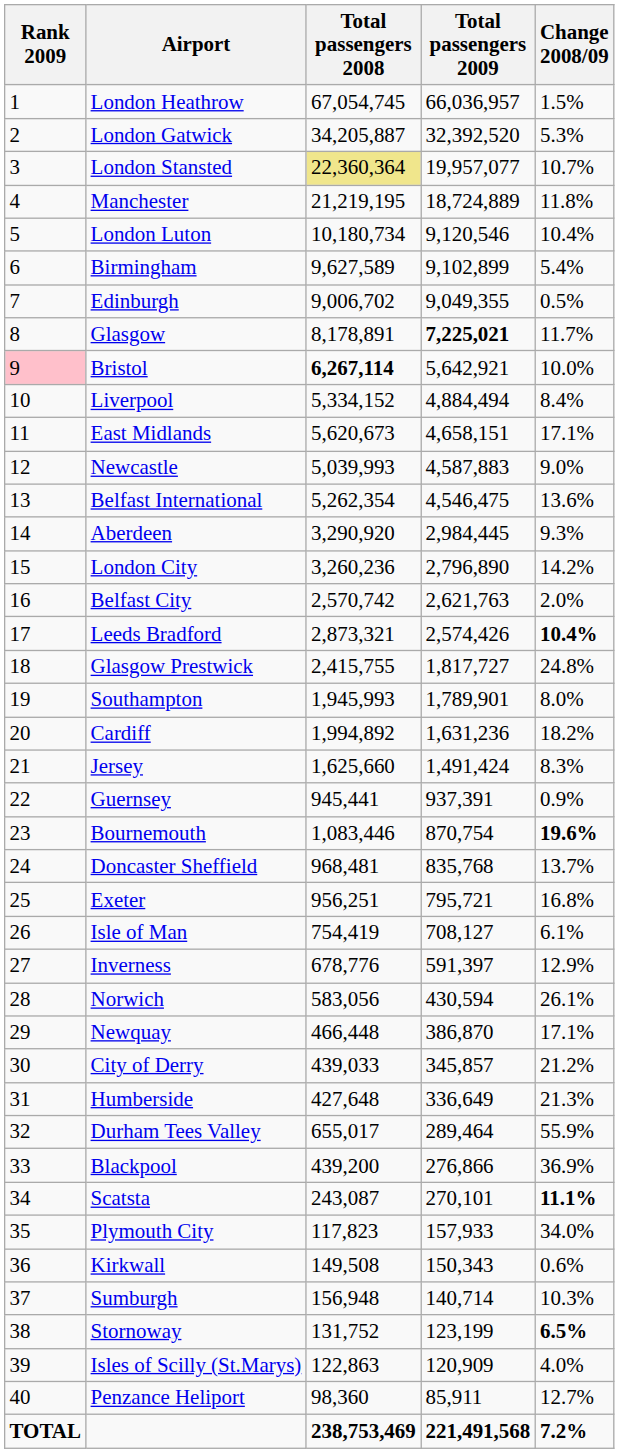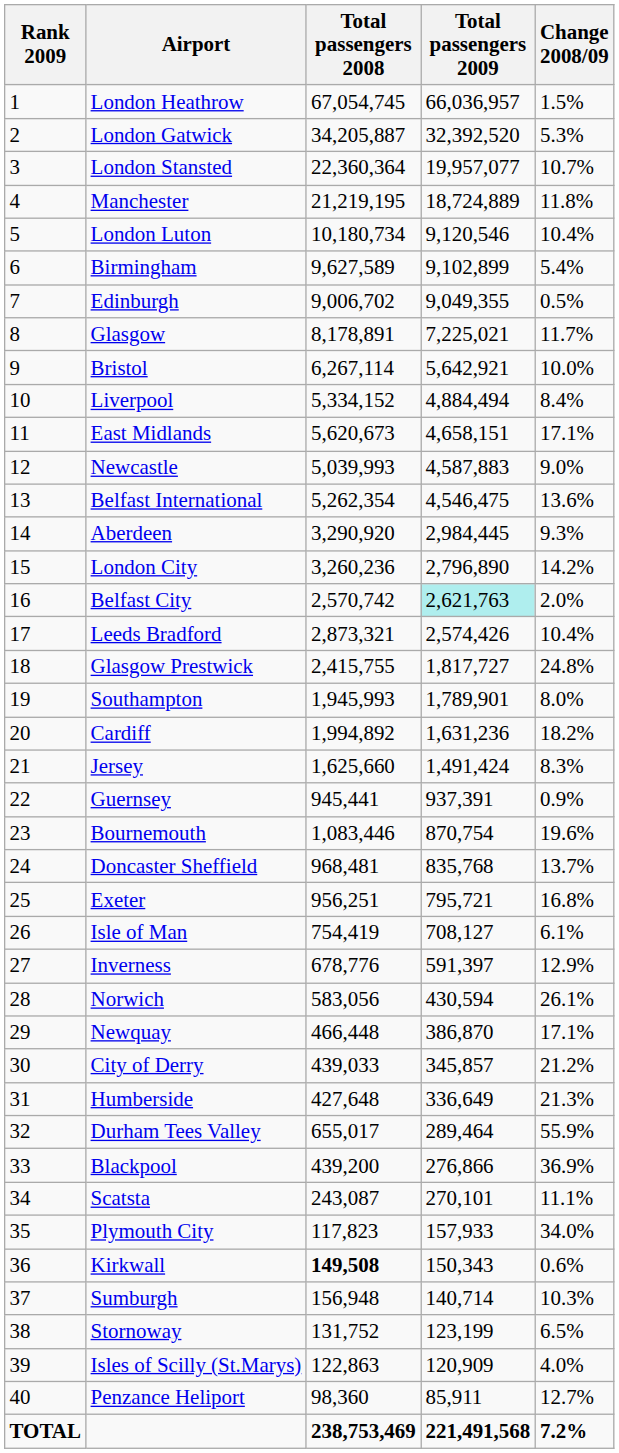(358, 168) khaki background -> (358, 168) no background
(467, 334) bold -> (467, 334) normal
(15, 367) pink background -> (15, 367) no background
(352, 367) bold -> (353, 367) normal
(467, 600) no background -> (467, 600) paleturquoise background
(569, 633) bold -> (567, 633) normal
(569, 832) bold -> (567, 832) normal
(568, 1198) bold -> (567, 1198) normal
(345, 1264) normal -> (345, 1264) bold
(564, 1331) bold -> (562, 1331) normal
